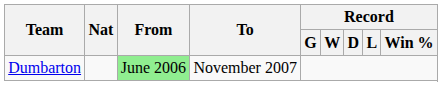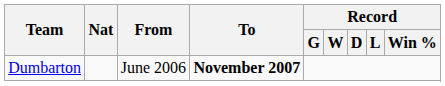(153, 67) lightgreen background -> (153, 67) no background
(245, 67) normal -> (247, 67) bold
